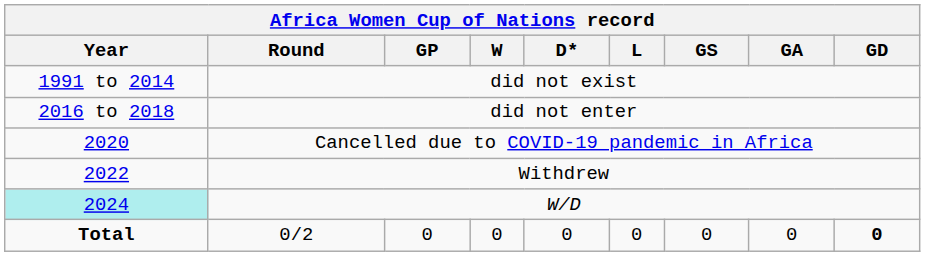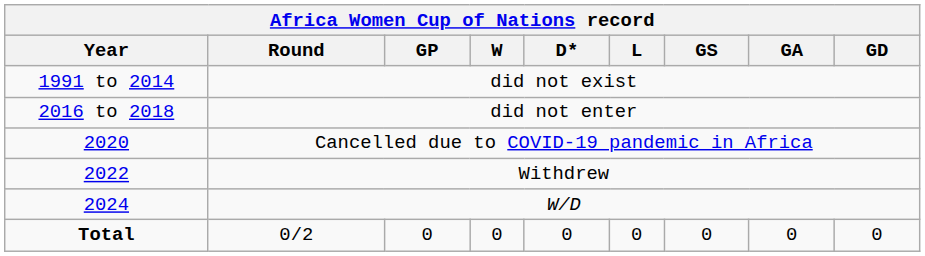(106, 204) paleturquoise background -> (106, 204) no background
(877, 235) bold -> (877, 235) normal
